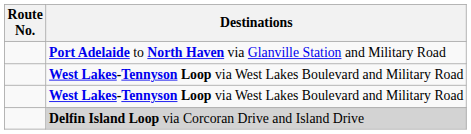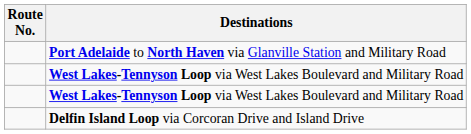(207, 118) lightgrey background -> (207, 118) no background
